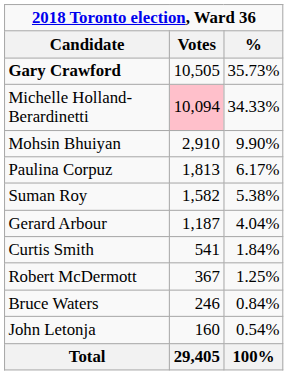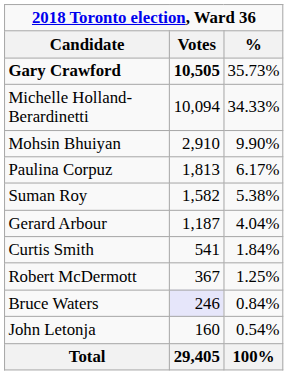(197, 71) normal -> (197, 71) bold
(197, 107) pink background -> (197, 107) no background
(207, 303) no background -> (207, 303) lavender background
